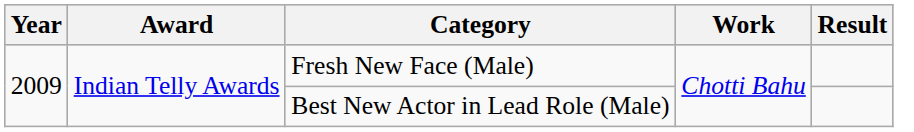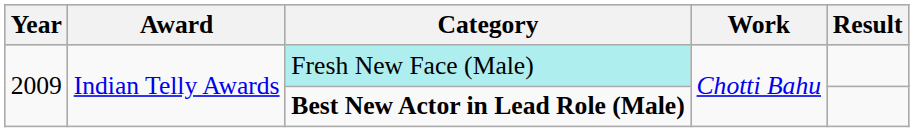(413, 65) no background -> (413, 65) paleturquoise background
(480, 106) normal -> (488, 106) bold
